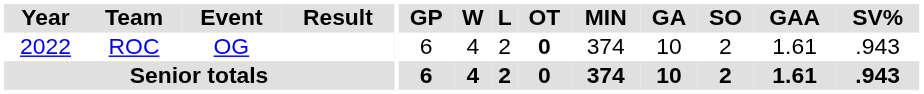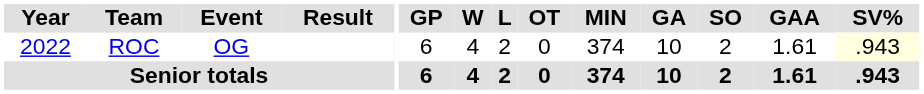(544, 46) bold -> (544, 46) normal
(878, 46) no background -> (878, 46) lightyellow background
